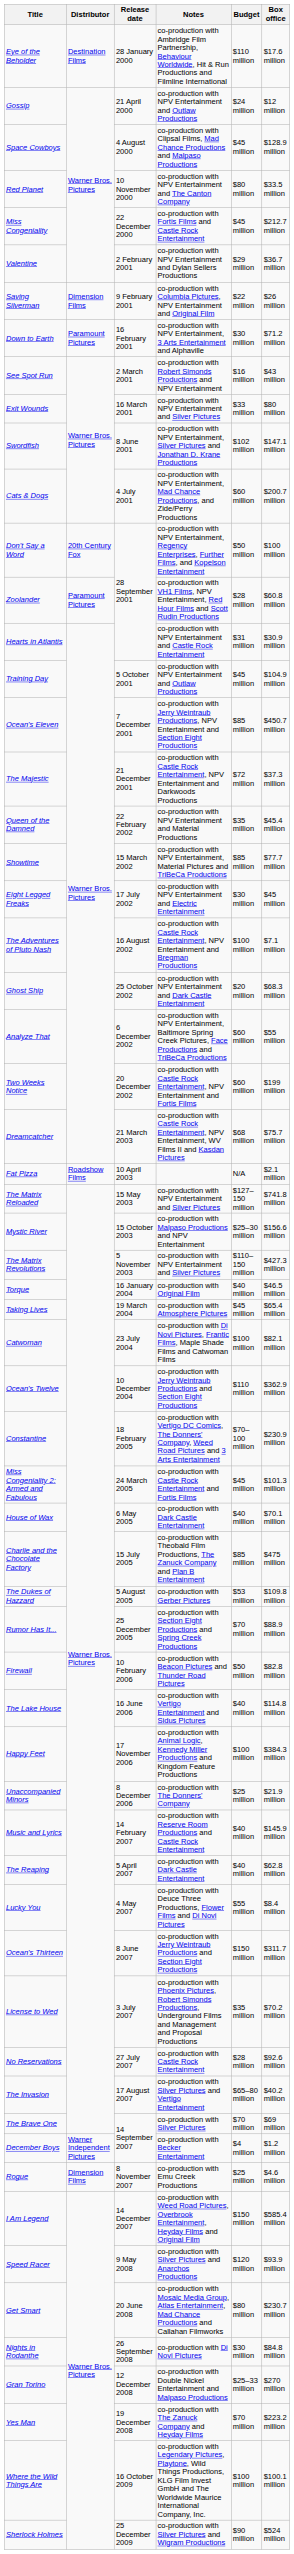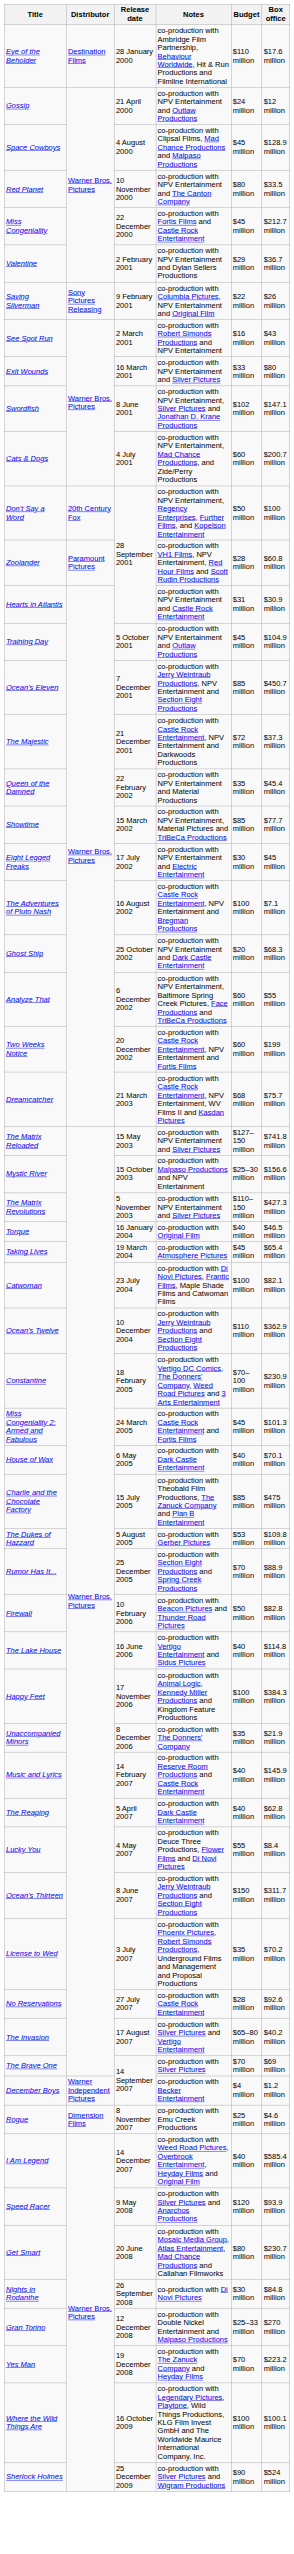(86, 301) Dimension Films -> (85, 301) Sony Pictures Releasing
- row: (30, 338)
- row: (22, 1174)
(243, 1795) $25 million -> (243, 1738) $35 million
(243, 2218) $150 million -> (243, 2161) $40 million
